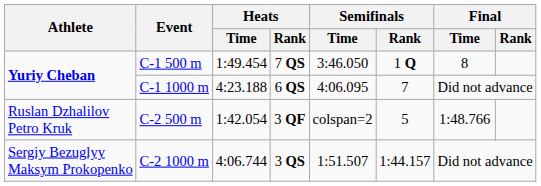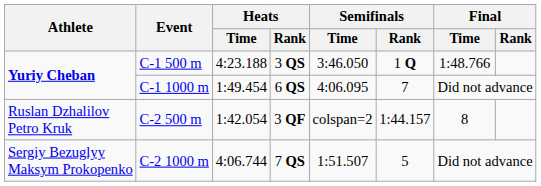(241, 63) 1:49.454 -> (241, 63) 4:23.188
(290, 63) 7 QS -> (290, 63) 3 QS
(465, 63) 8 -> (465, 63) 1:48.766
(241, 87) 4:23.188 -> (241, 87) 1:49.454
(405, 120) 5 -> (405, 120) 1:44.157
(465, 120) 1:48.766 -> (465, 120) 8
(290, 161) 3 QS -> (290, 161) 7 QS
(405, 161) 1:44.157 -> (405, 161) 5
